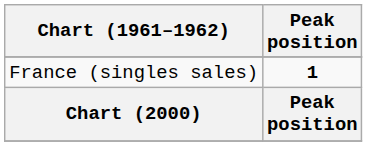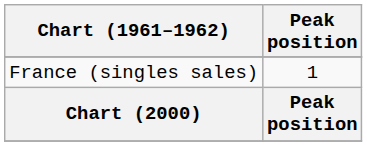(312, 73) bold -> (312, 73) normal
